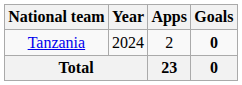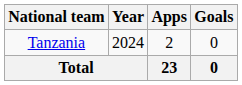(214, 42) bold -> (214, 42) normal
